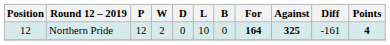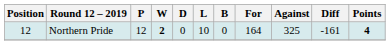(162, 30) normal -> (162, 30) bold
(253, 30) bold -> (253, 30) normal
(292, 30) bold -> (292, 30) normal
